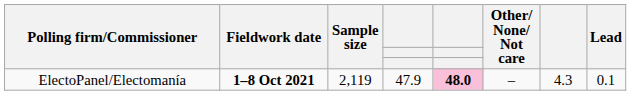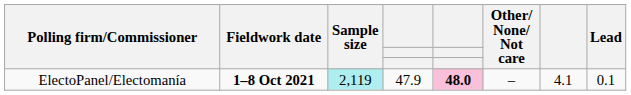(355, 79) no background -> (355, 79) paleturquoise background
(563, 79) 4.3 -> (563, 79) 4.1
